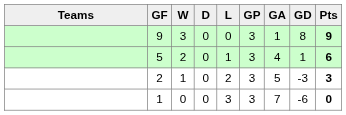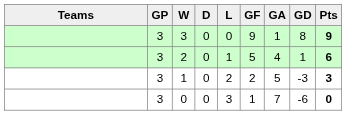columns swapped: (252, 15) <-> (160, 15)
